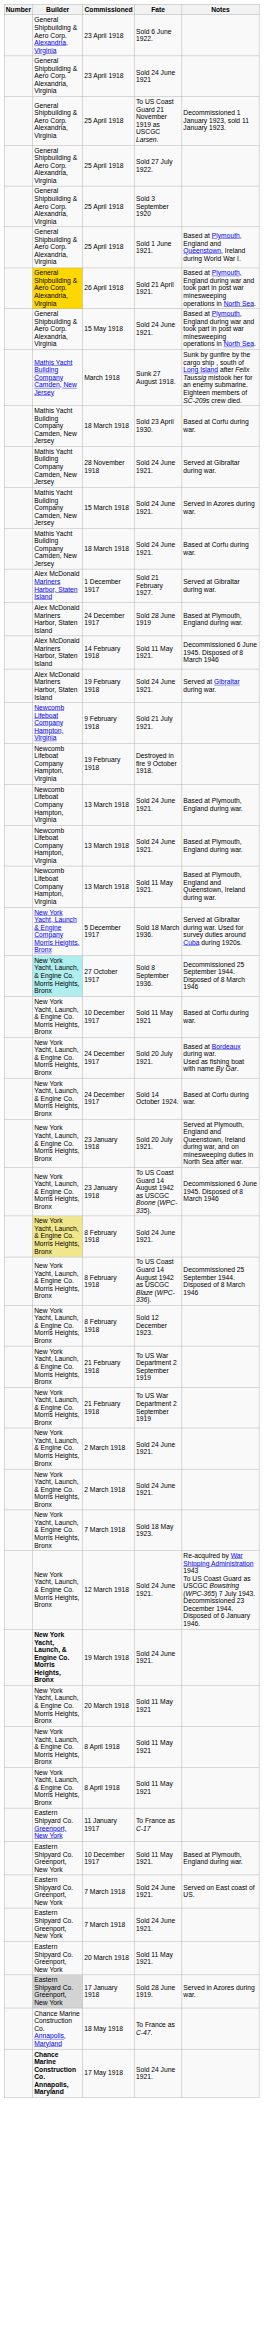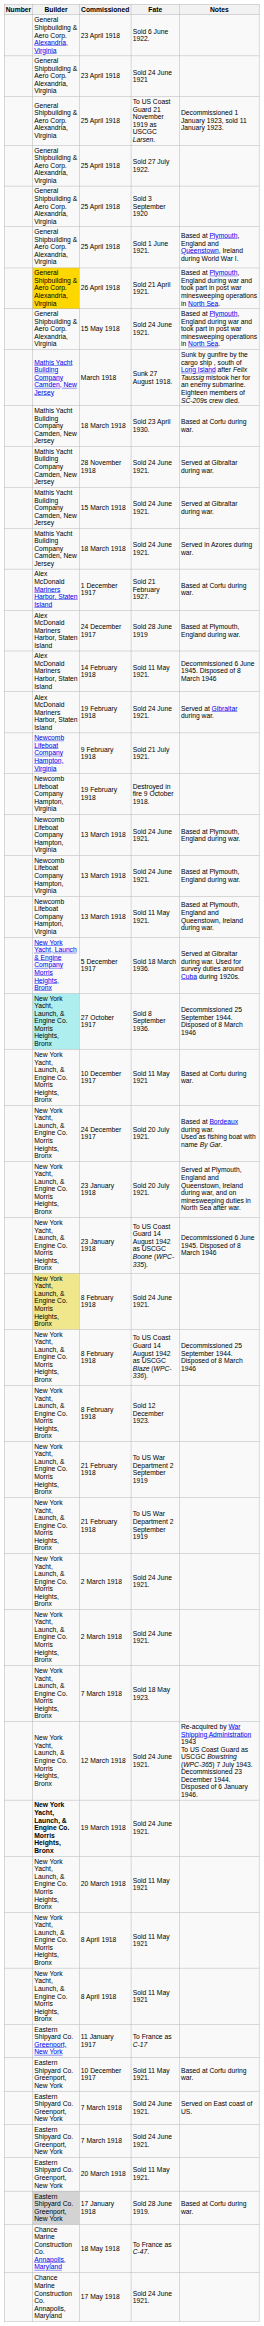(219, 508) Served in Azores during war. -> (209, 508) Served at Gibraltar during war.
(216, 549) Based at Corfu during war. -> (217, 549) Served in Azores during war.
(212, 586) Served at Gibraltar during war. -> (214, 589) Based at Corfu during war.
- row: (104, 1098)
(213, 1858) Based at Plymouth, England during war. -> (214, 2074) Based at Corfu during war.
(219, 1991) Served in Azores during war. -> (214, 2207) Based at Corfu during war.
(55, 2073) bold -> (53, 2297) normal
